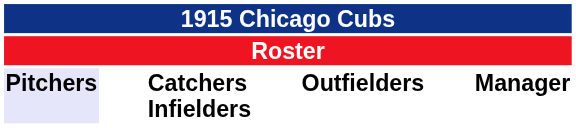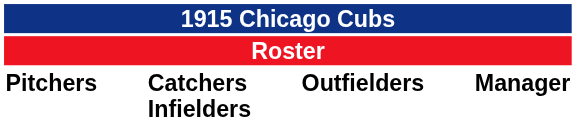(51, 83) lavender background -> (51, 83) no background
